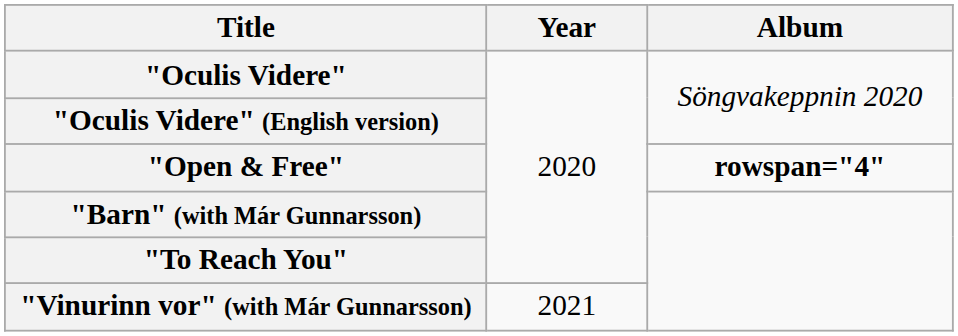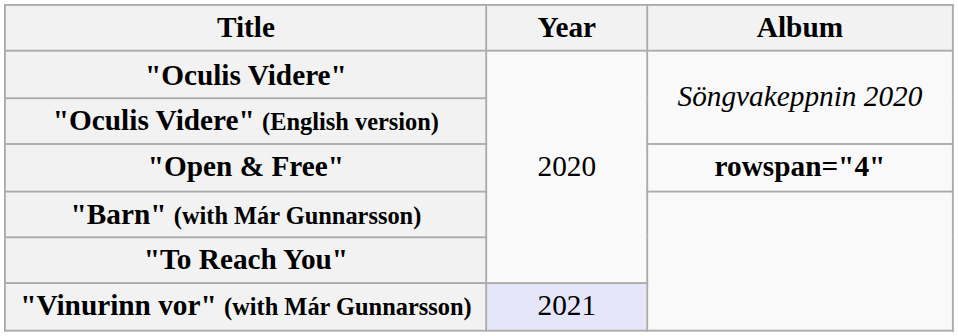(567, 306) no background -> (567, 306) lavender background
